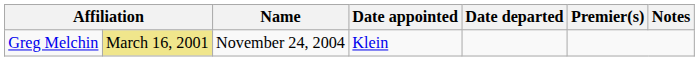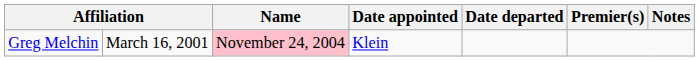(157, 42) khaki background -> (157, 42) no background
(281, 42) no background -> (281, 42) pink background
